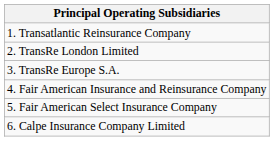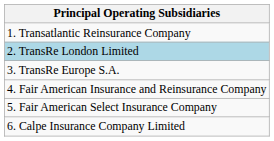(73, 51) no background -> (73, 51) lightblue background
